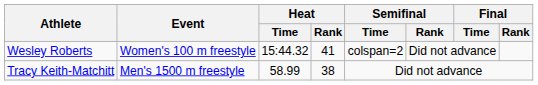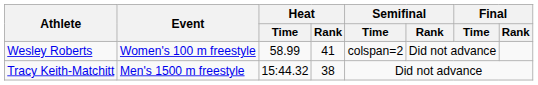(285, 52) 15:44.32 -> (285, 52) 58.99
(285, 71) 58.99 -> (285, 71) 15:44.32
